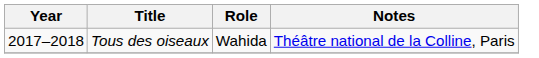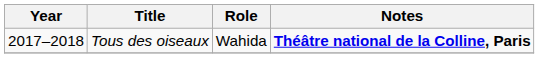(394, 40) normal -> (402, 40) bold
